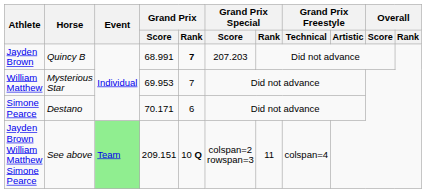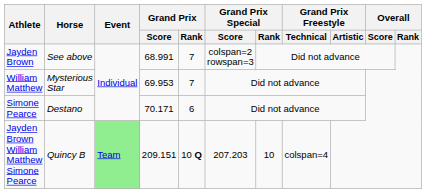(66, 57) Quincy B -> (70, 57) See above
(192, 57) bold -> (192, 57) normal
(230, 57) 207.203 -> (230, 57) colspan=2 rowspan=3
(70, 155) See above -> (66, 155) Quincy B
(230, 155) colspan=2 rowspan=3 -> (230, 155) 207.203
(269, 155) 11 -> (269, 155) 10
